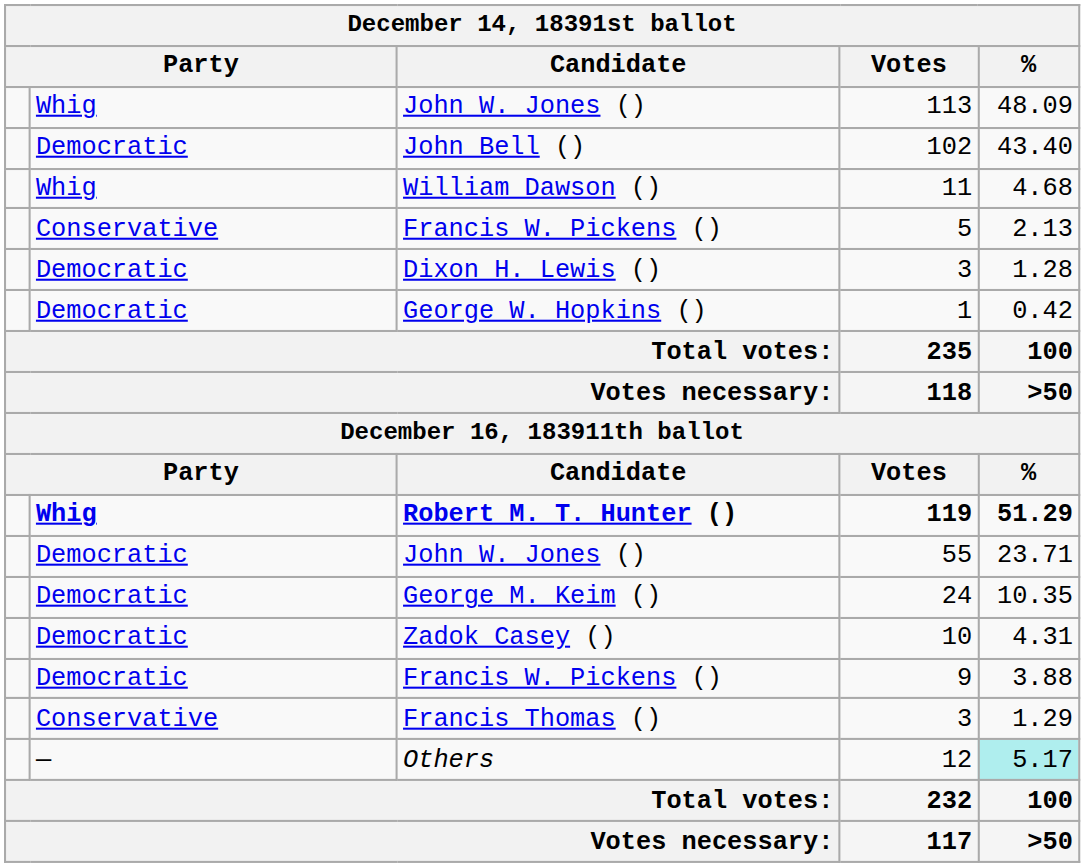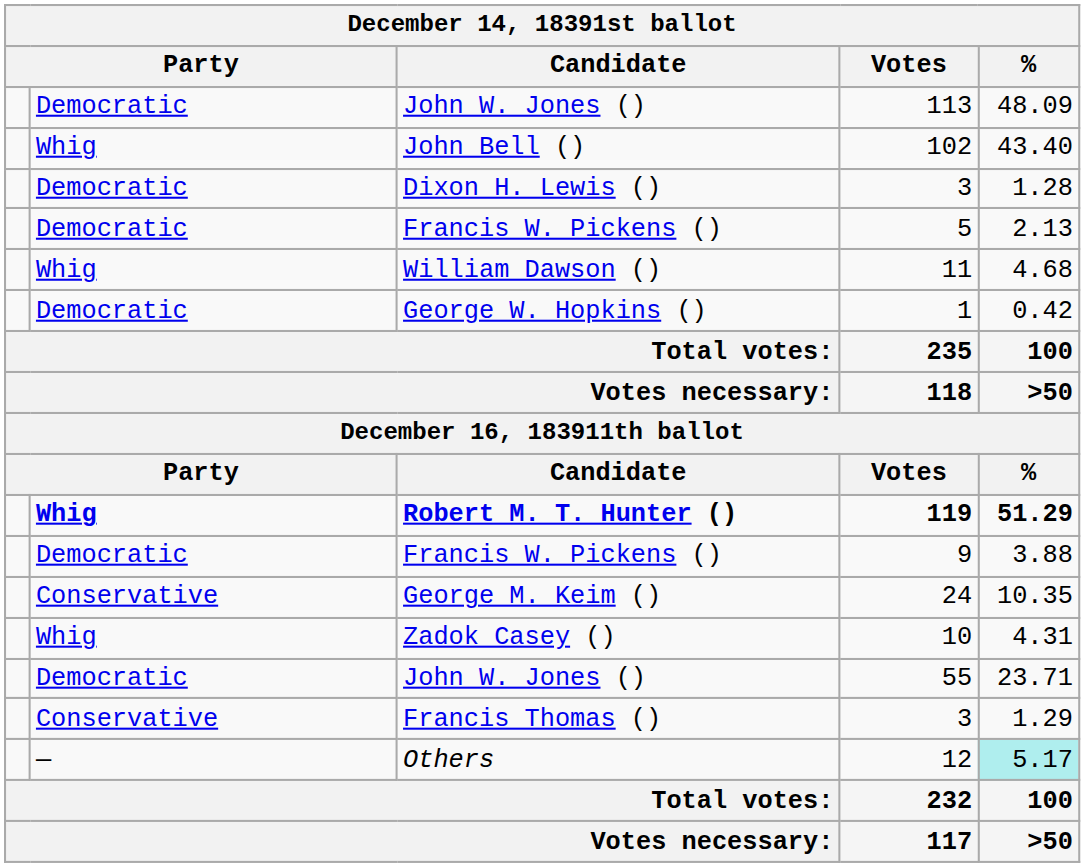(66, 107) Whig -> (112, 107) Democratic
(112, 148) Democratic -> (66, 148) Whig
rows swapped: (532, 189) <-> (532, 271)
(127, 230) Conservative -> (112, 230) Democratic
rows swapped: (525, 556) <-> (563, 679)
(112, 597) Democratic -> (127, 597) Conservative
(112, 638) Democratic -> (66, 638) Whig
